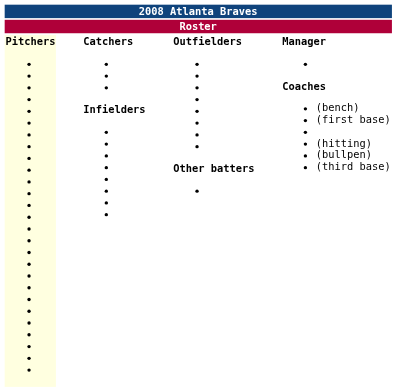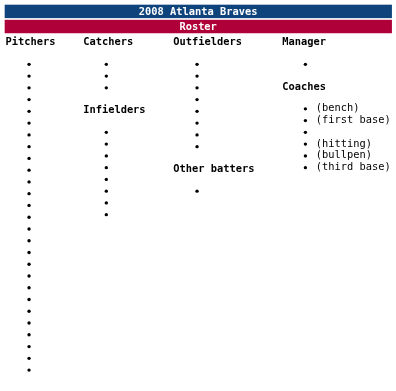(30, 206) lightyellow background -> (30, 206) no background
